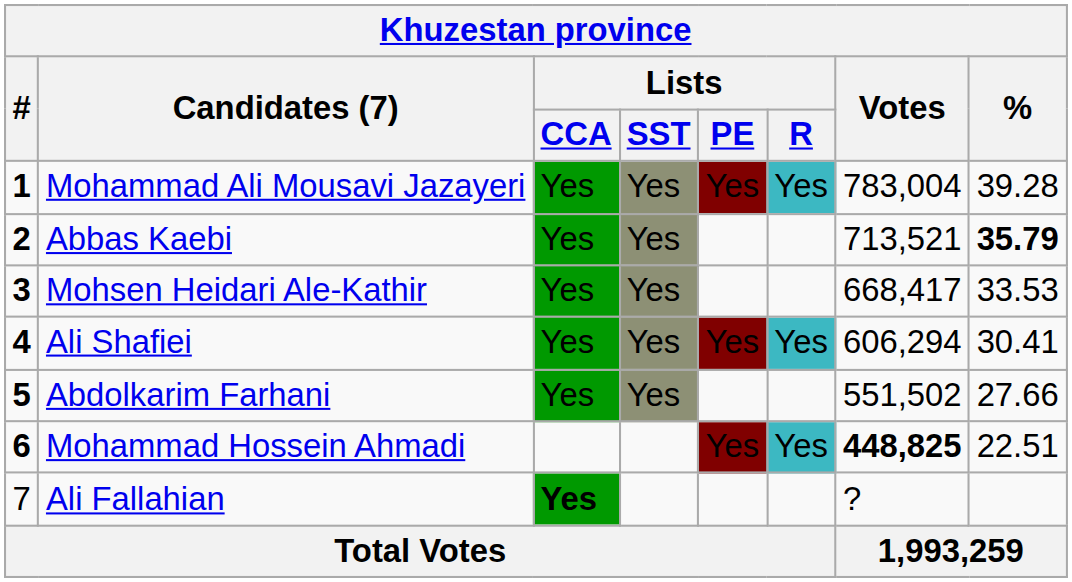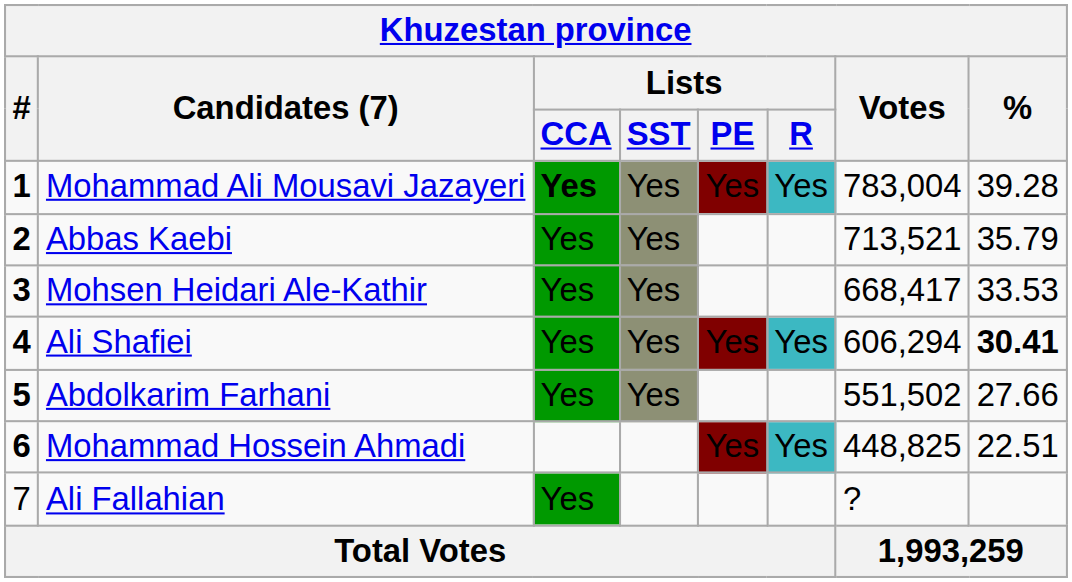(567, 186) normal -> (569, 186) bold
(1018, 238) bold -> (1018, 238) normal
(1018, 342) normal -> (1018, 342) bold
(902, 446) bold -> (902, 446) normal
(569, 498) bold -> (567, 498) normal
